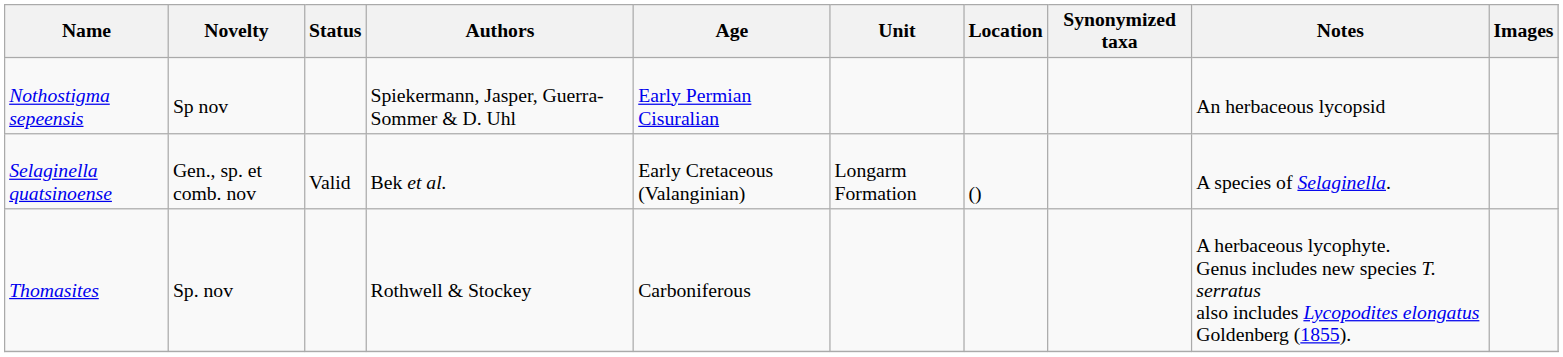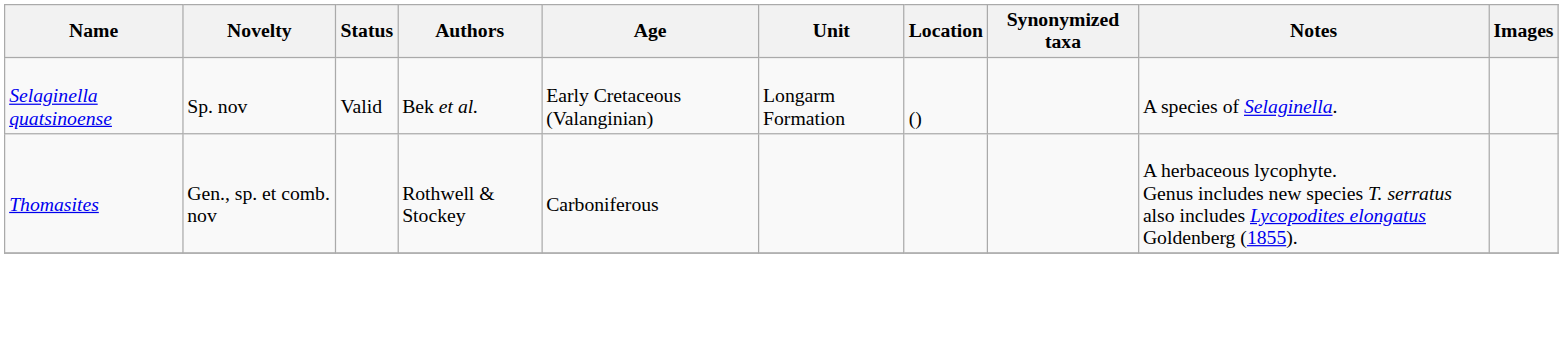- row: (59, 106)
(217, 182) Gen., sp. et comb. nov -> (217, 106) Sp. nov
(203, 290) Sp. nov -> (259, 204) Gen., sp. et comb. nov
